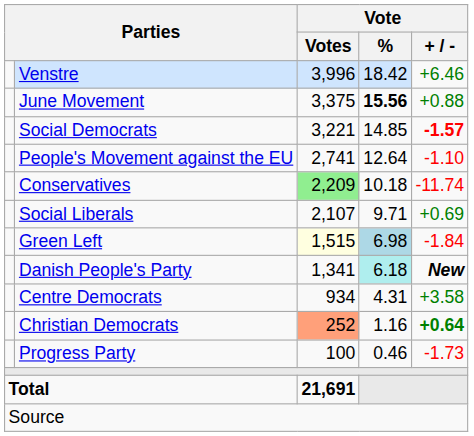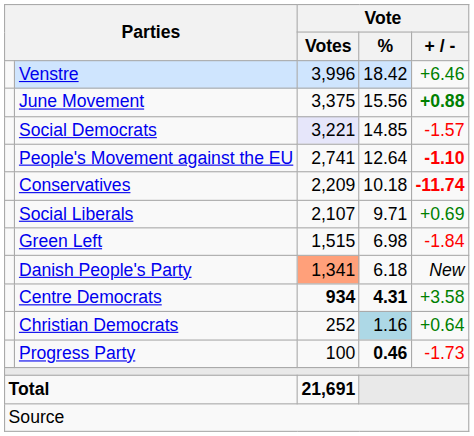(385, 102) bold -> (385, 102) normal
(442, 102) normal -> (442, 102) bold
(333, 130) no background -> (333, 130) lavender background
(444, 130) bold -> (444, 130) normal
(444, 158) normal -> (444, 158) bold
(333, 185) lightgreen background -> (333, 185) no background
(440, 185) normal -> (440, 185) bold
(333, 241) lightyellow background -> (333, 241) no background
(390, 241) lightblue background -> (390, 241) no background
(333, 269) no background -> (333, 269) lightsalmon background
(390, 269) paleturquoise background -> (390, 269) no background
(446, 269) bold -> (447, 269) normal
(341, 297) normal -> (341, 297) bold
(390, 297) normal -> (390, 297) bold
(341, 325) lightsalmon background -> (341, 325) no background
(390, 325) no background -> (390, 325) lightblue background
(442, 325) bold -> (442, 325) normal
(390, 353) normal -> (390, 353) bold
